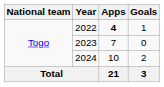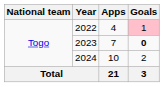(113, 27) bold -> (113, 27) normal
(144, 27) no background -> (144, 27) pink background
(144, 43) normal -> (144, 43) bold
